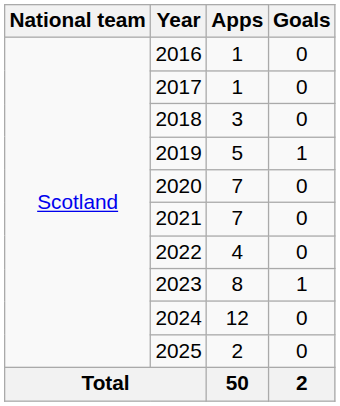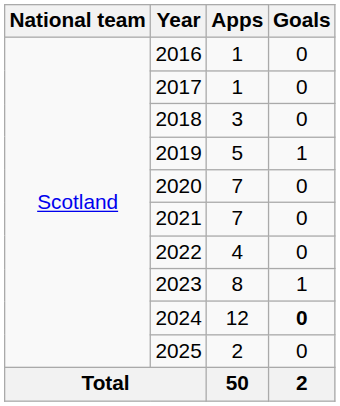(302, 317) normal -> (302, 317) bold
